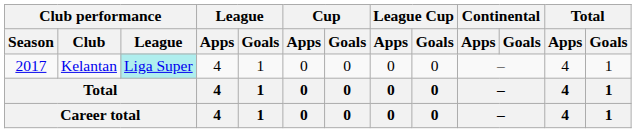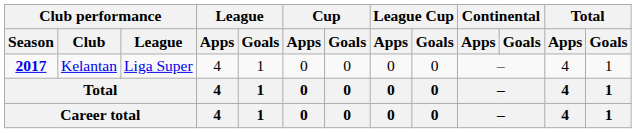(31, 66) normal -> (31, 66) bold
(158, 66) paleturquoise background -> (158, 66) no background
